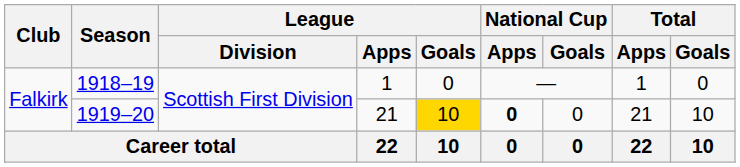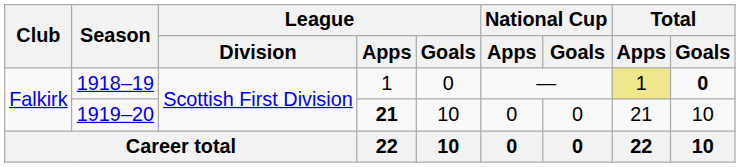(641, 83) no background -> (641, 83) khaki background
(703, 83) normal -> (703, 83) bold
(387, 114) normal -> (387, 114) bold
(448, 114) gold background -> (448, 114) no background
(512, 114) bold -> (512, 114) normal
